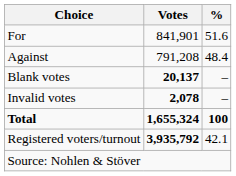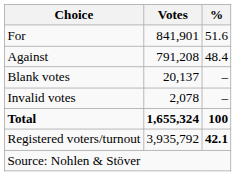(181, 77) bold -> (181, 77) normal
(184, 98) bold -> (184, 98) normal
(173, 139) bold -> (173, 139) normal
(216, 139) normal -> (216, 139) bold
